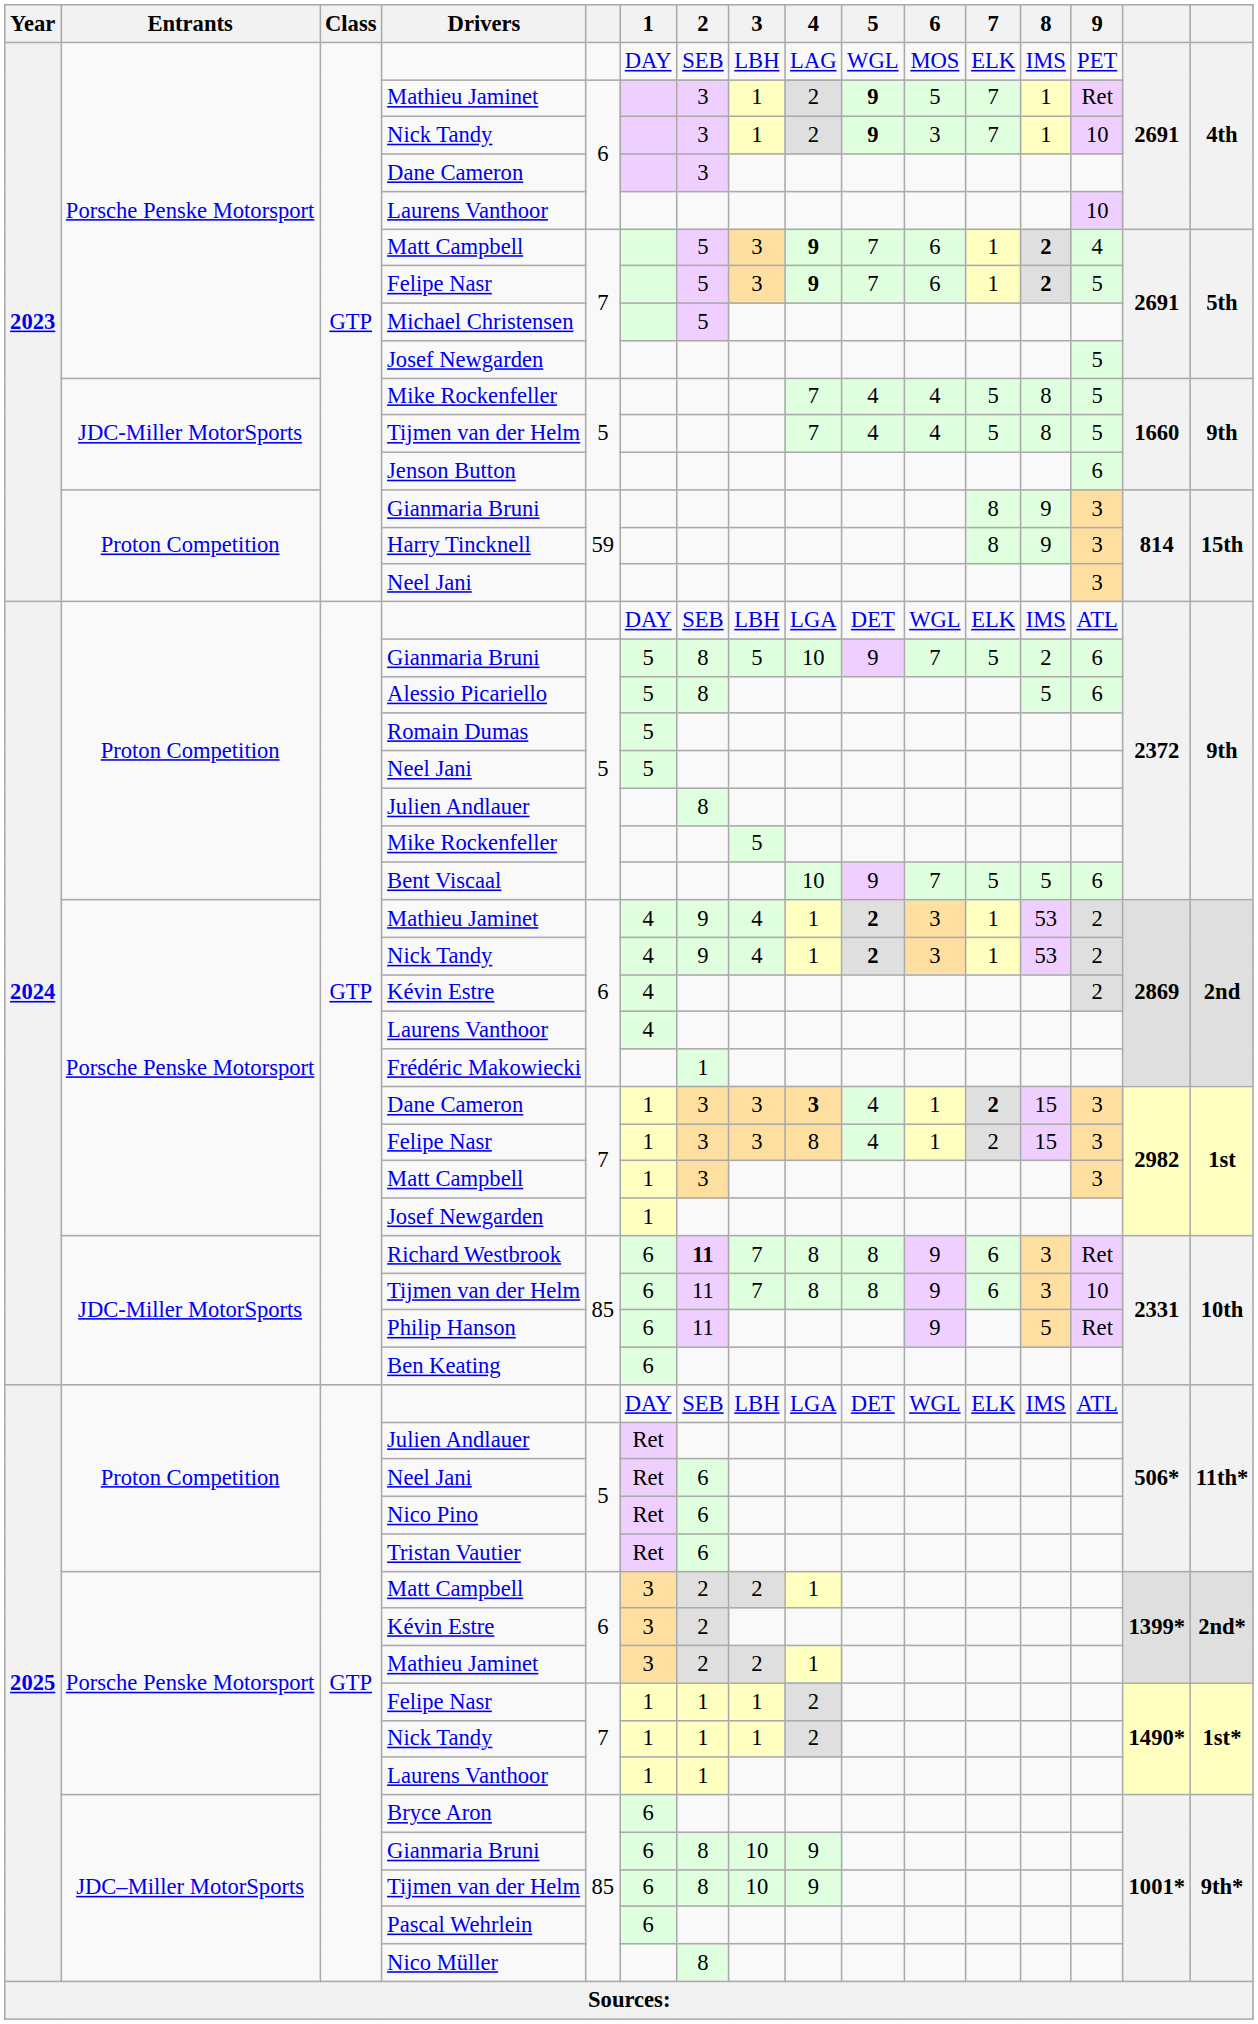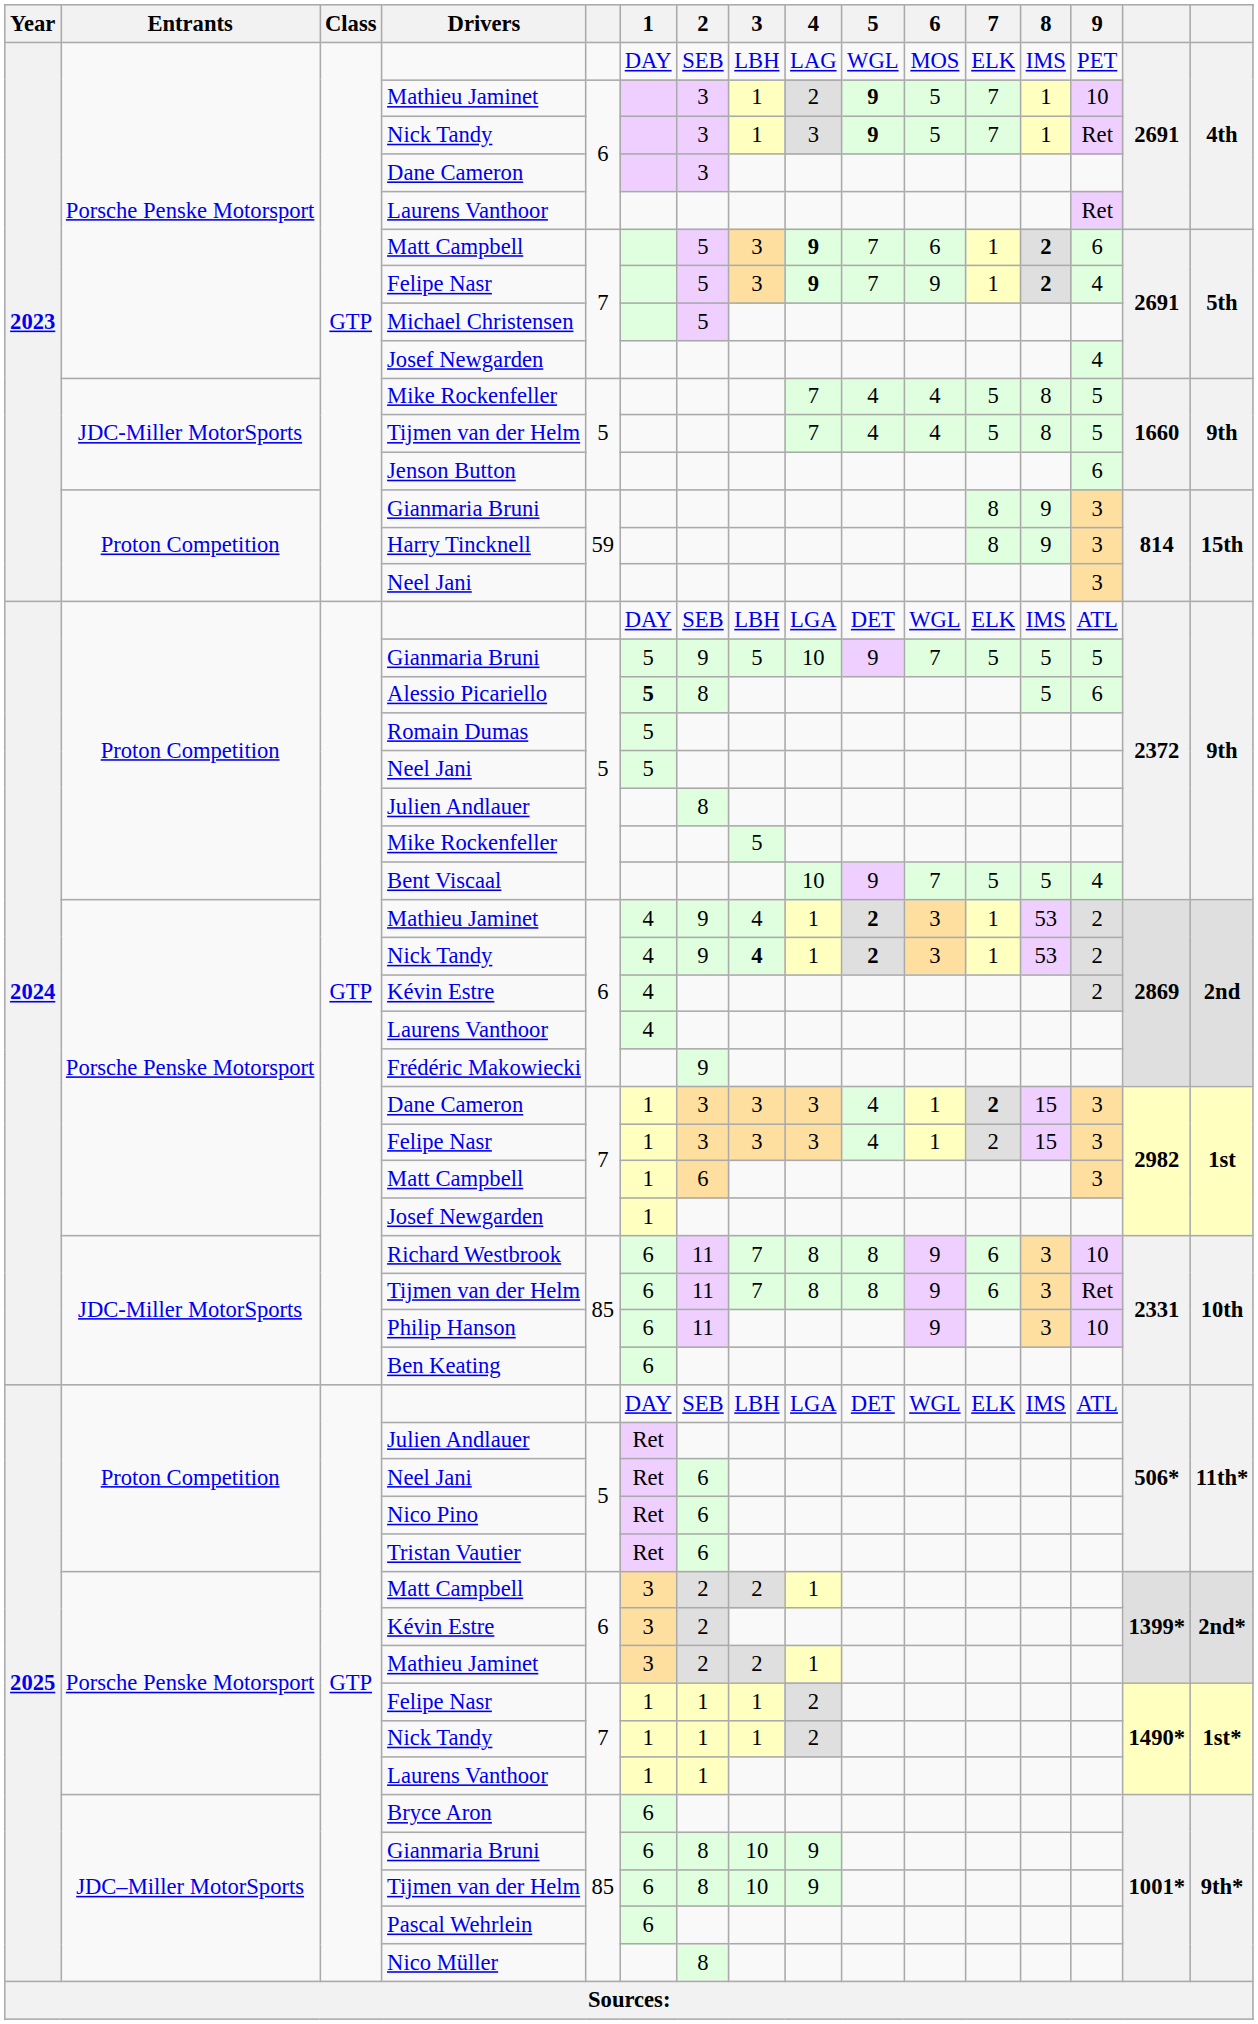(1097, 98) Ret -> (1097, 98) 10
(813, 135) 2 -> (813, 135) 3
(935, 135) 3 -> (935, 135) 5
(1097, 135) 10 -> (1097, 135) Ret
(1097, 209) 10 -> (1097, 209) Ret
(1097, 247) 4 -> (1097, 247) 6
(935, 284) 6 -> (935, 284) 9
(1097, 284) 5 -> (1097, 284) 4
(1097, 359) 5 -> (1097, 359) 4
(703, 657) 8 -> (703, 657) 9
(1046, 657) 2 -> (1046, 657) 5
(1097, 657) 6 -> (1097, 657) 5
(648, 694) normal -> (648, 694) bold
(1097, 881) 6 -> (1097, 881) 4
(757, 955) normal -> (757, 955) bold
(703, 1067) 1 -> (703, 1067) 9
(813, 1104) bold -> (813, 1104) normal
(813, 1142) 8 -> (813, 1142) 3
(703, 1179) 3 -> (703, 1179) 6
(703, 1254) bold -> (703, 1254) normal
(1097, 1254) Ret -> (1097, 1254) 10
(1097, 1291) 10 -> (1097, 1291) Ret
(1046, 1328) 5 -> (1046, 1328) 3
(1097, 1328) Ret -> (1097, 1328) 10
